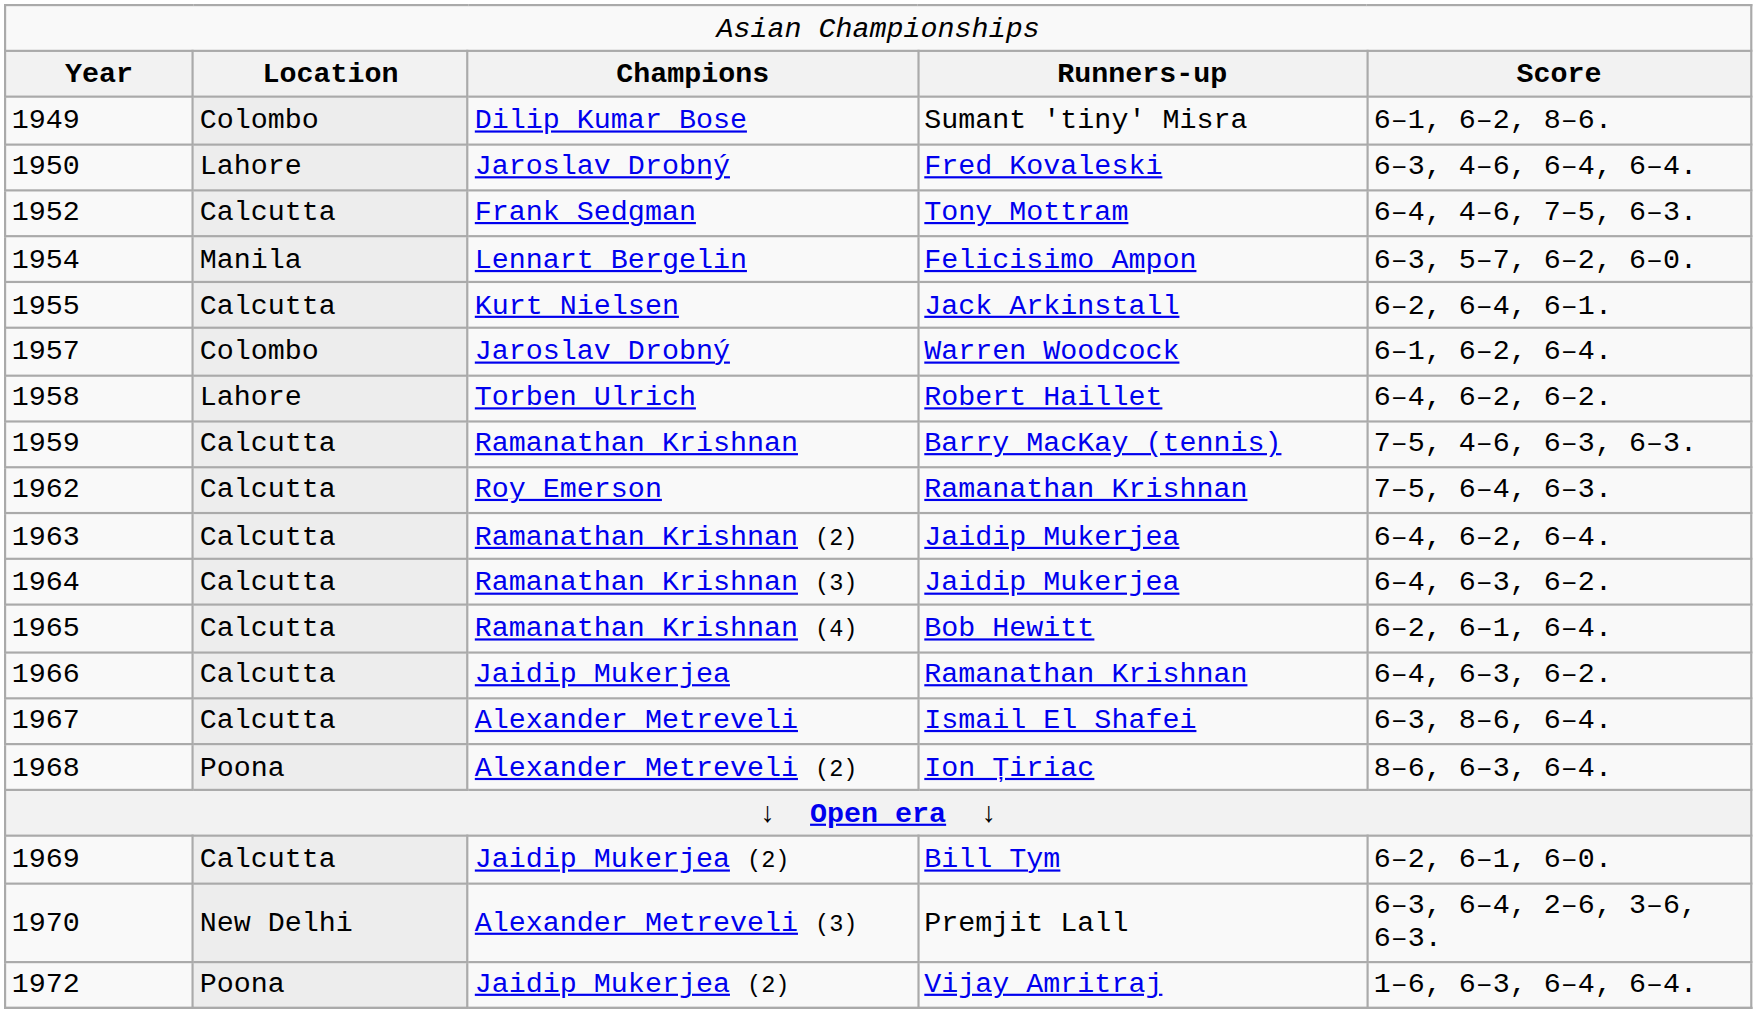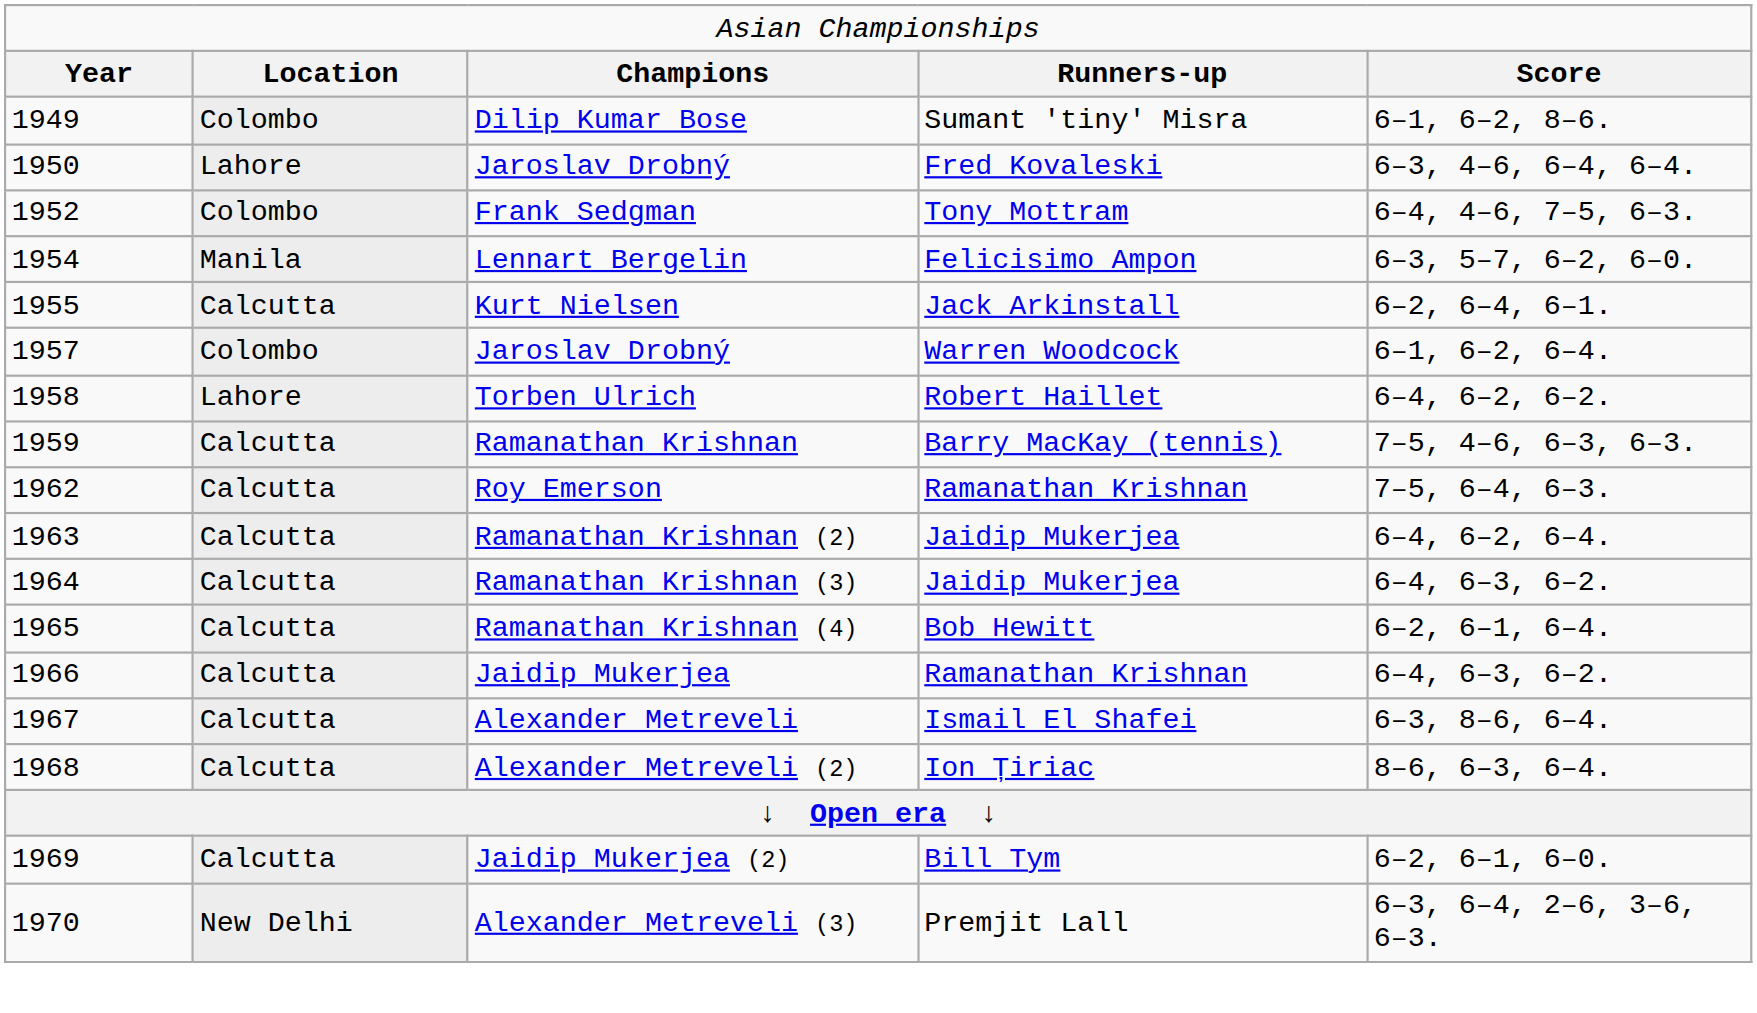(268, 213) Calcutta -> (259, 213) Colombo
(242, 767) Poona -> (268, 767) Calcutta
- row: (46, 985)
